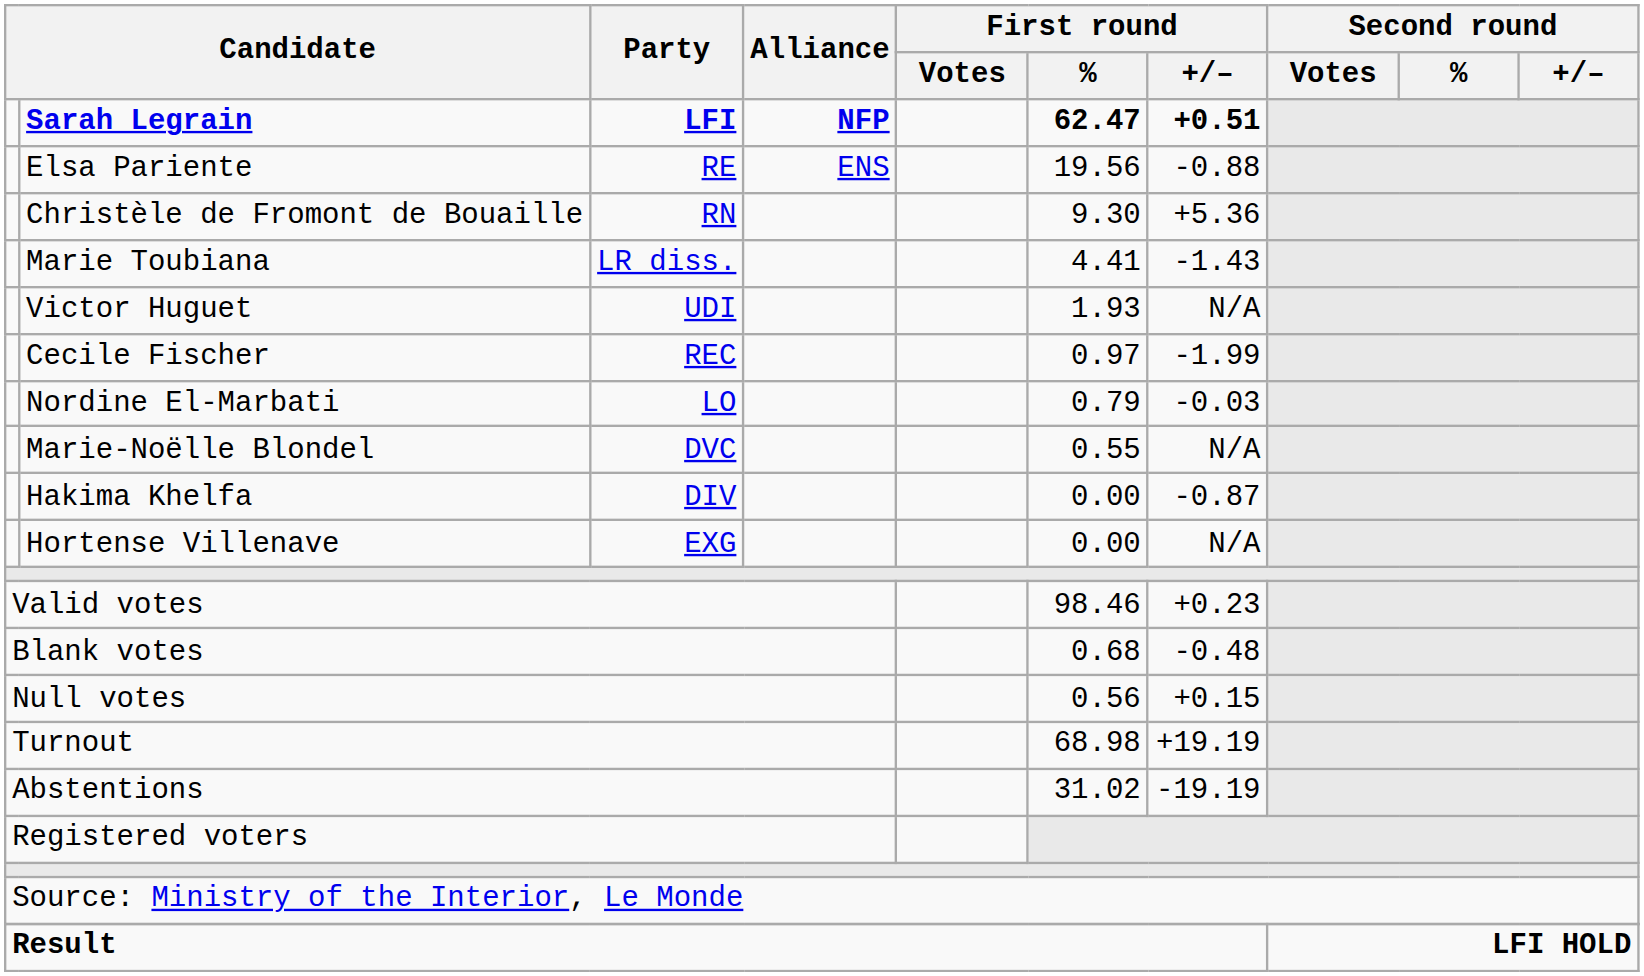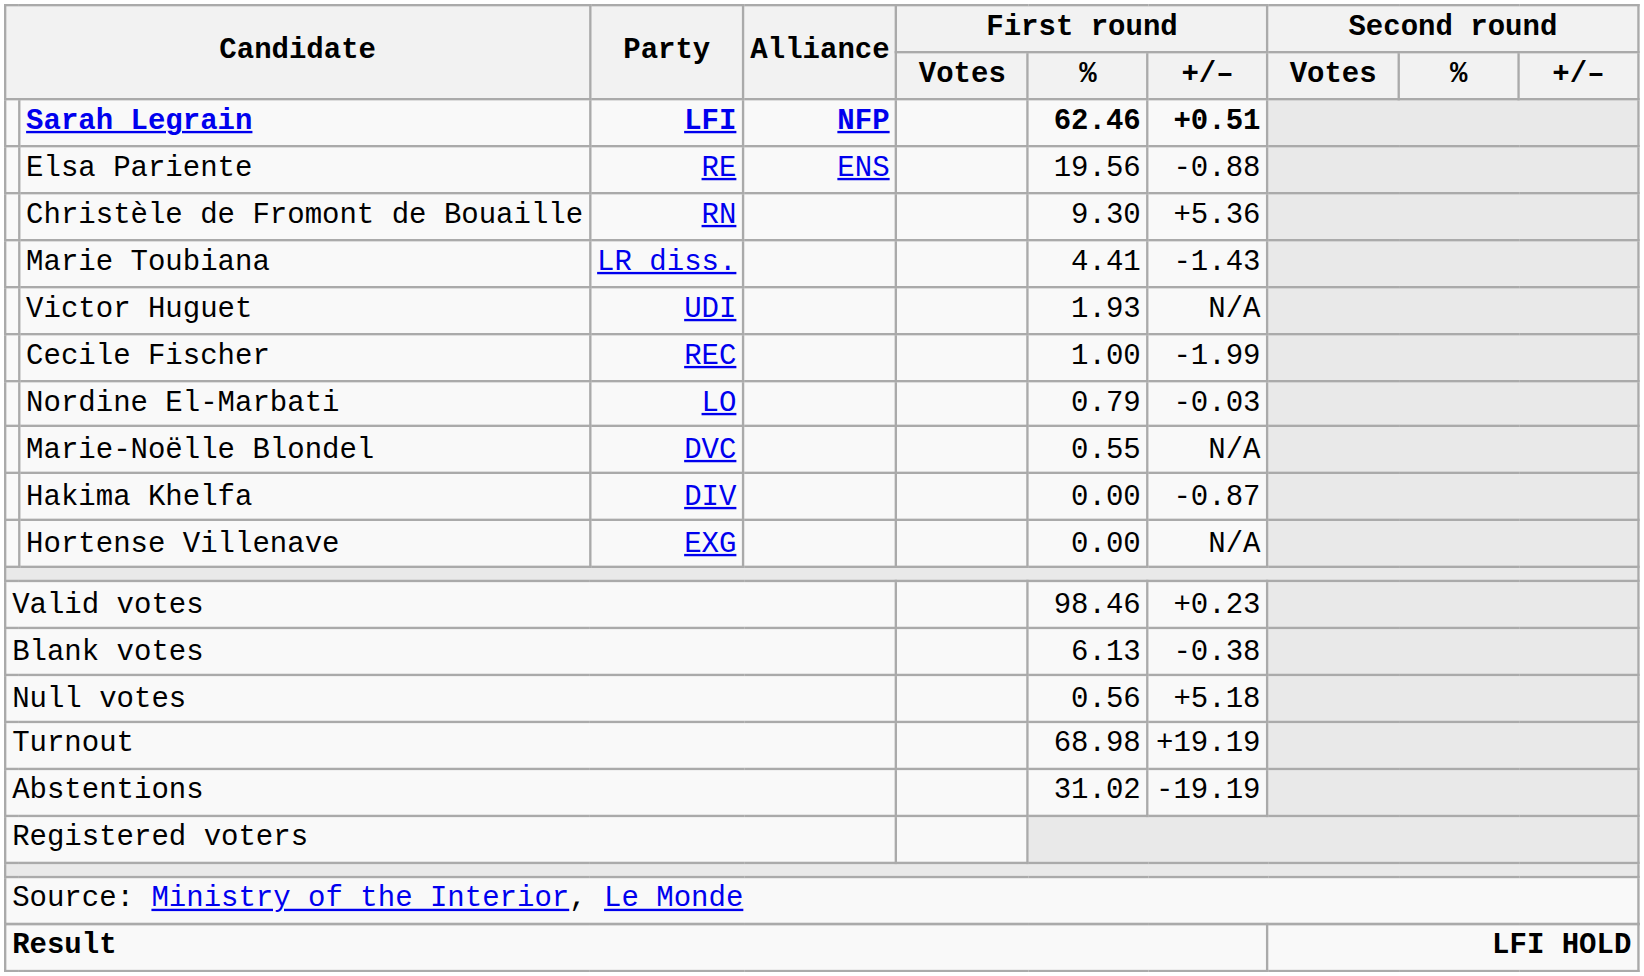(1097, 123) 62.47 -> (1097, 123) 62.46
(1106, 357) 0.97 -> (1106, 357) 1.00
(1106, 652) 0.68 -> (1106, 652) 6.13
(1217, 652) -0.48 -> (1217, 652) -0.38
(1217, 699) +0.15 -> (1217, 699) +5.18
